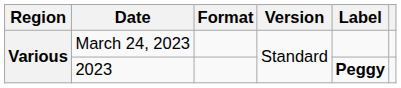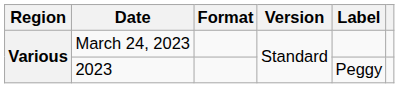(360, 69) bold -> (359, 69) normal
